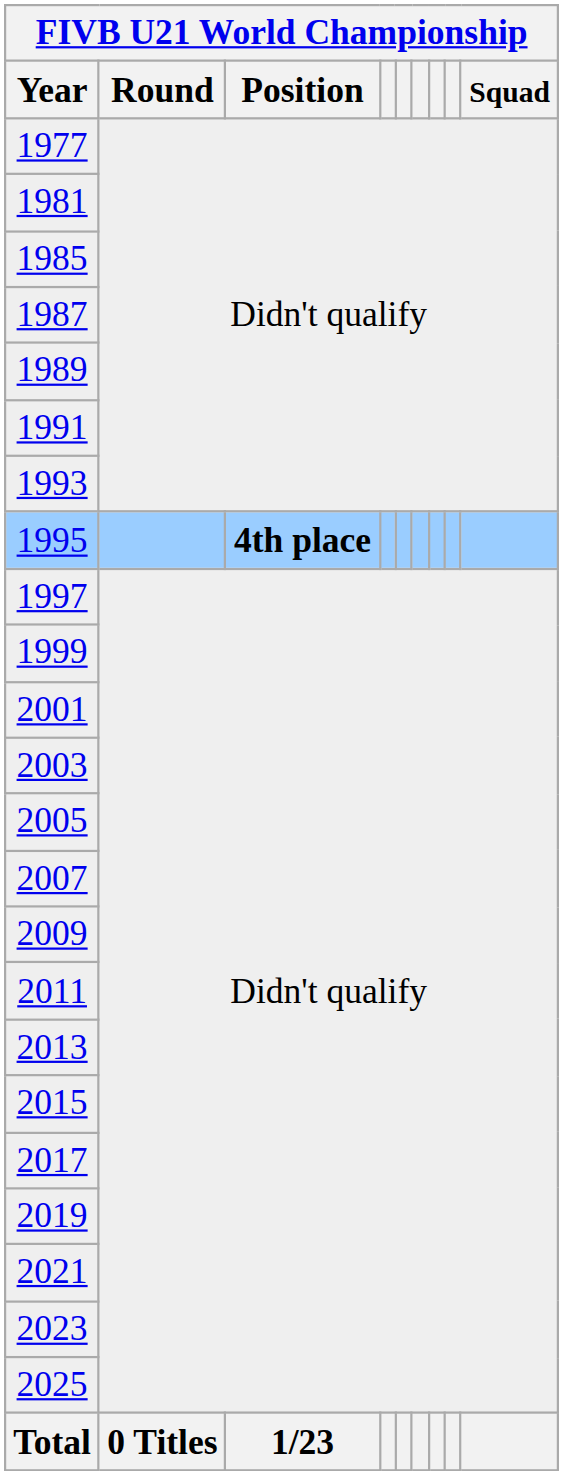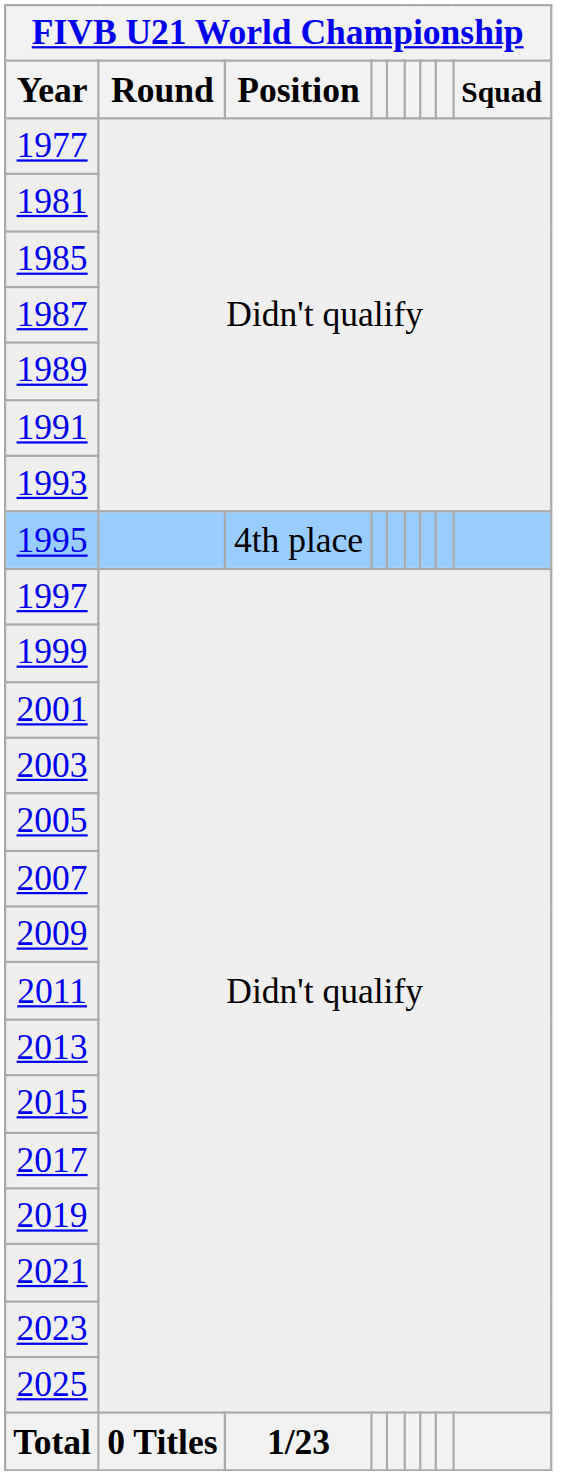(302, 539) bold -> (299, 539) normal
